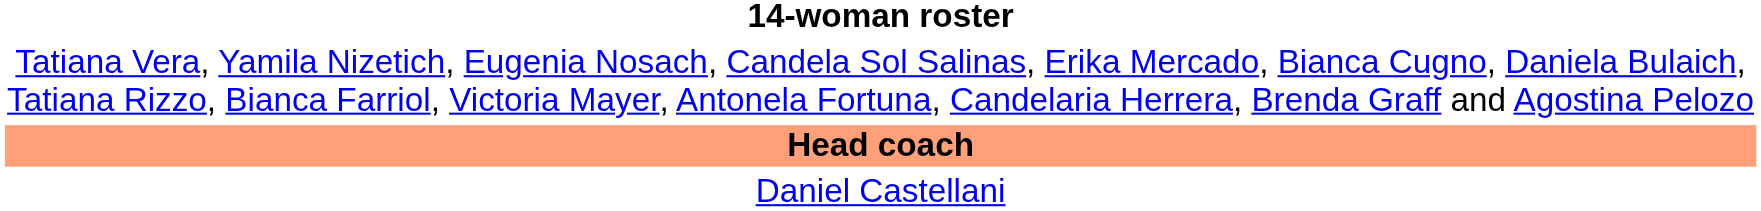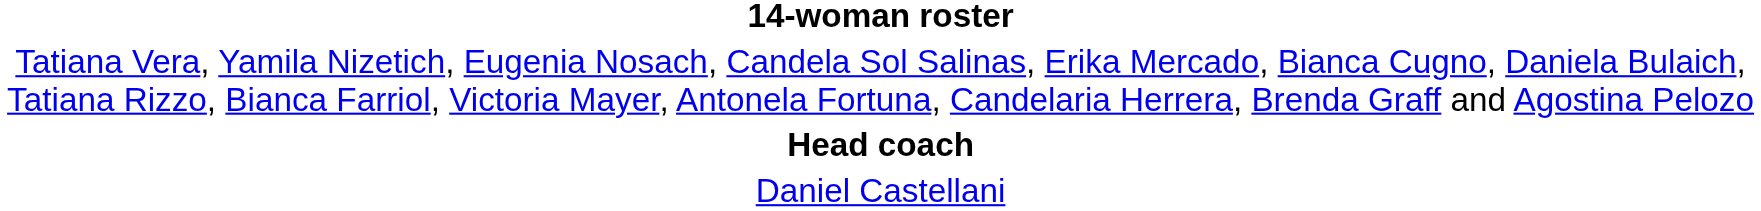(881, 145) lightsalmon background -> (881, 145) no background
